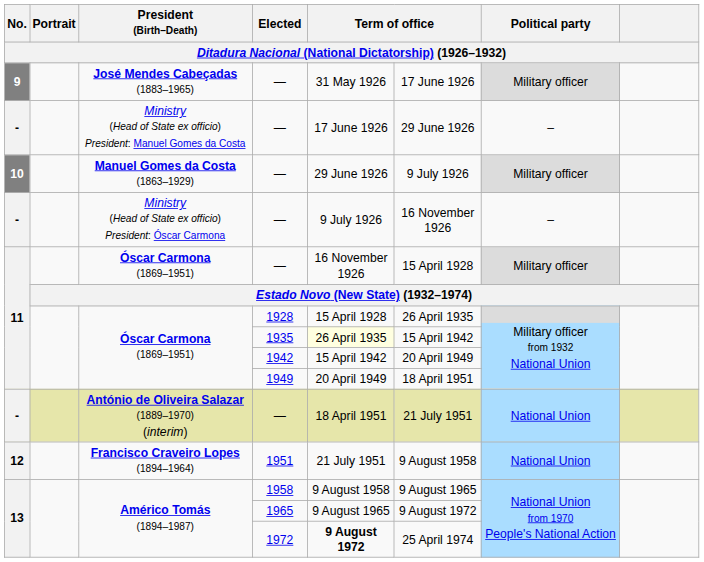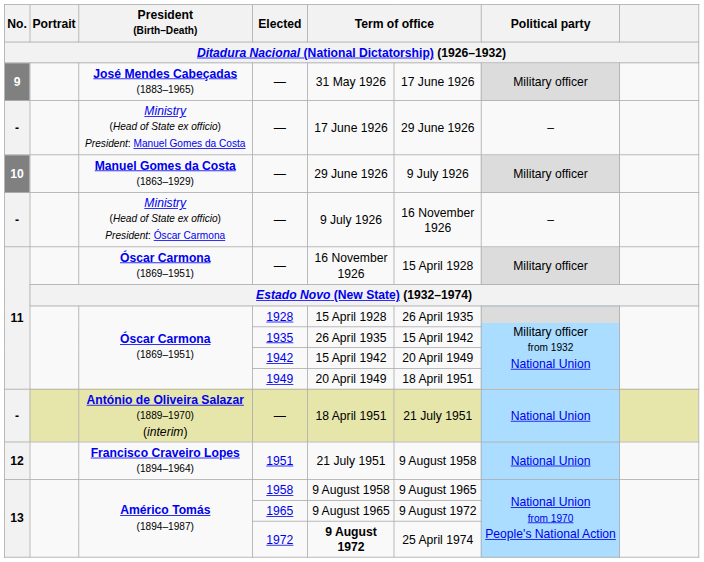(351, 337) lightyellow background -> (351, 337) no background
